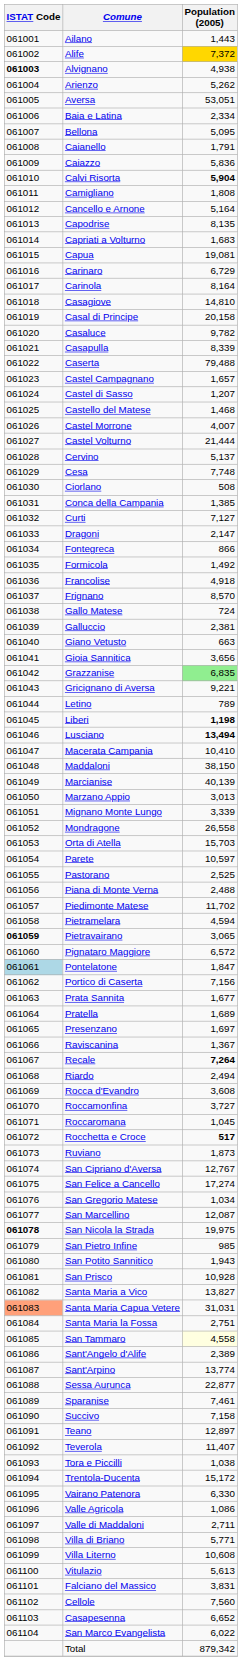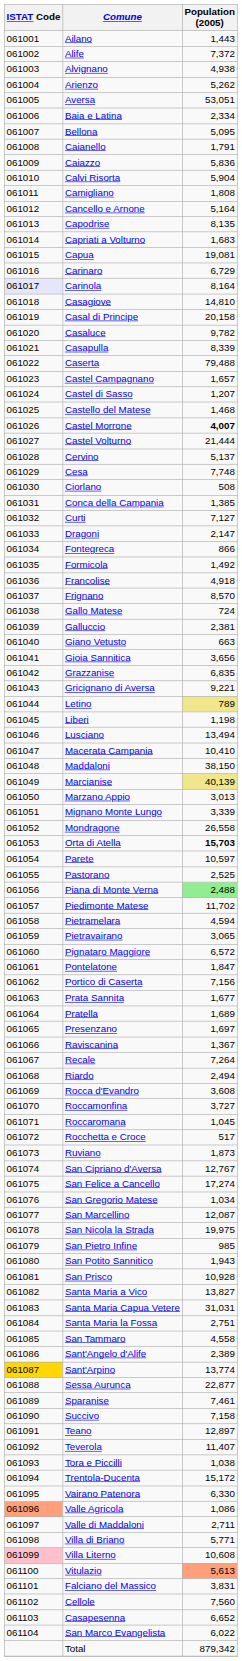(223, 54) gold background -> (223, 54) no background
(23, 69) bold -> (23, 69) normal
(223, 178) bold -> (223, 178) normal
(23, 286) no background -> (23, 286) lavender background
(223, 425) normal -> (223, 425) bold
(223, 673) lightgreen background -> (223, 673) no background
(227, 704) no background -> (227, 704) khaki background
(223, 719) bold -> (223, 719) normal
(220, 735) bold -> (220, 735) normal
(220, 781) no background -> (220, 781) khaki background
(220, 843) normal -> (220, 843) bold
(223, 890) no background -> (223, 890) lightgreen background
(23, 936) bold -> (23, 936) normal
(23, 967) lightblue background -> (23, 967) no background
(223, 1060) bold -> (223, 1060) normal
(227, 1137) bold -> (227, 1137) normal
(23, 1230) bold -> (23, 1230) normal
(23, 1307) lightsalmon background -> (23, 1307) no background
(223, 1338) lightyellow background -> (223, 1338) no background
(23, 1369) no background -> (23, 1369) gold background
(23, 1509) no background -> (23, 1509) lightsalmon background
(23, 1555) no background -> (23, 1555) pink background
(223, 1571) no background -> (223, 1571) lightsalmon background
